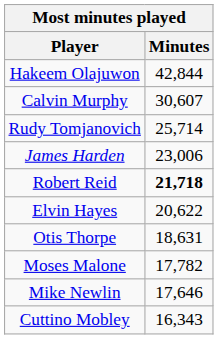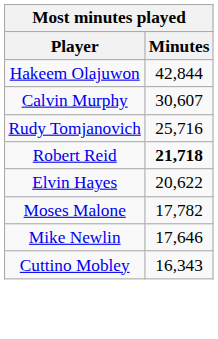(179, 127) 25,714 -> (179, 127) 25,716
- row: (75, 155)
- row: (75, 237)
